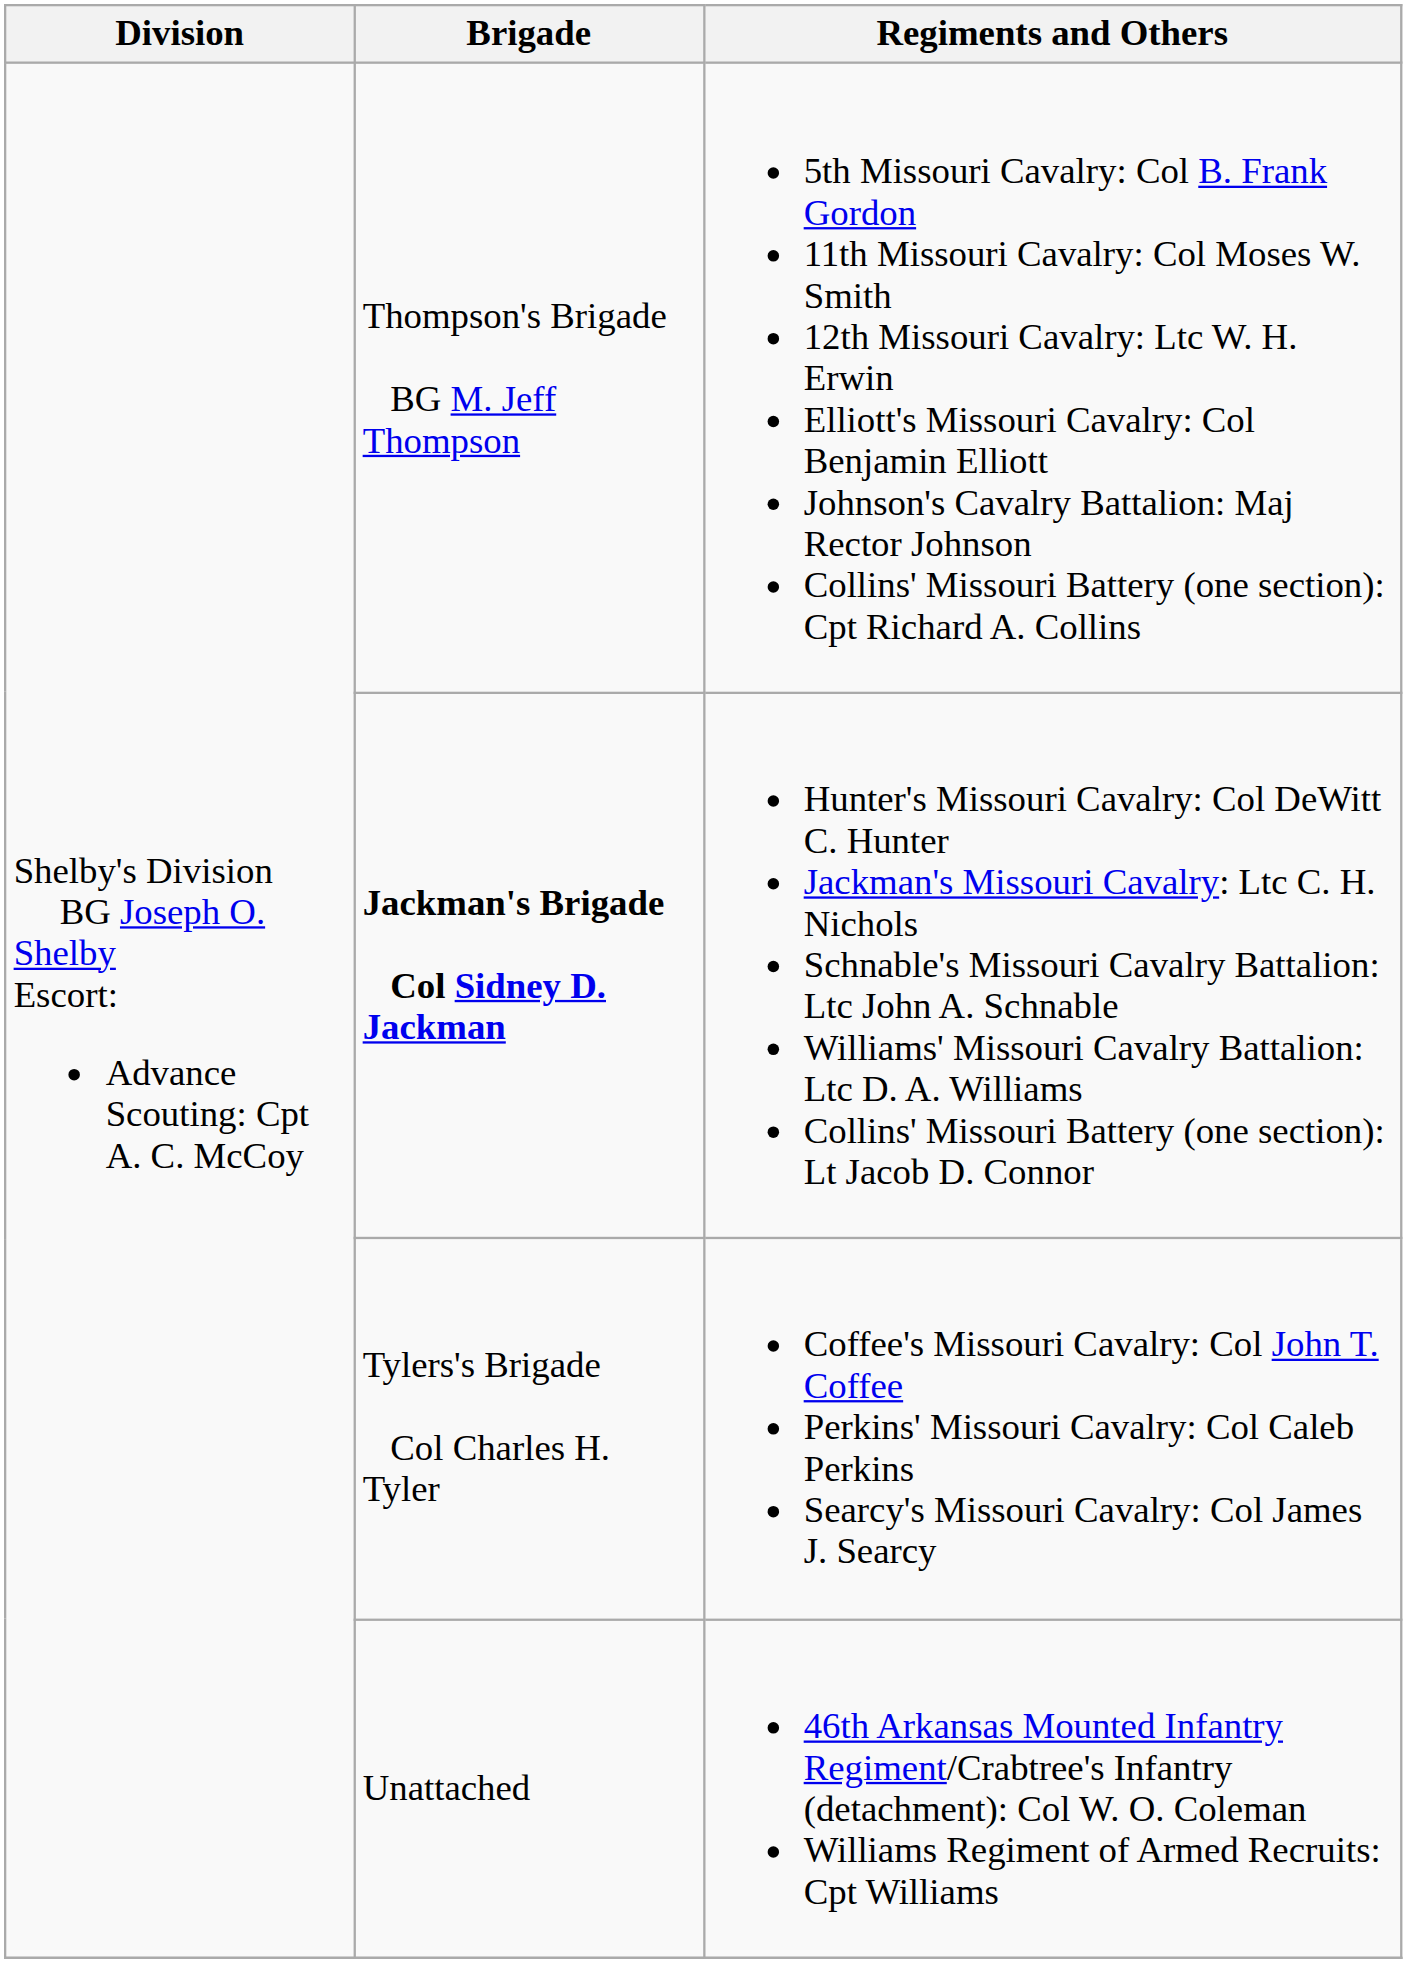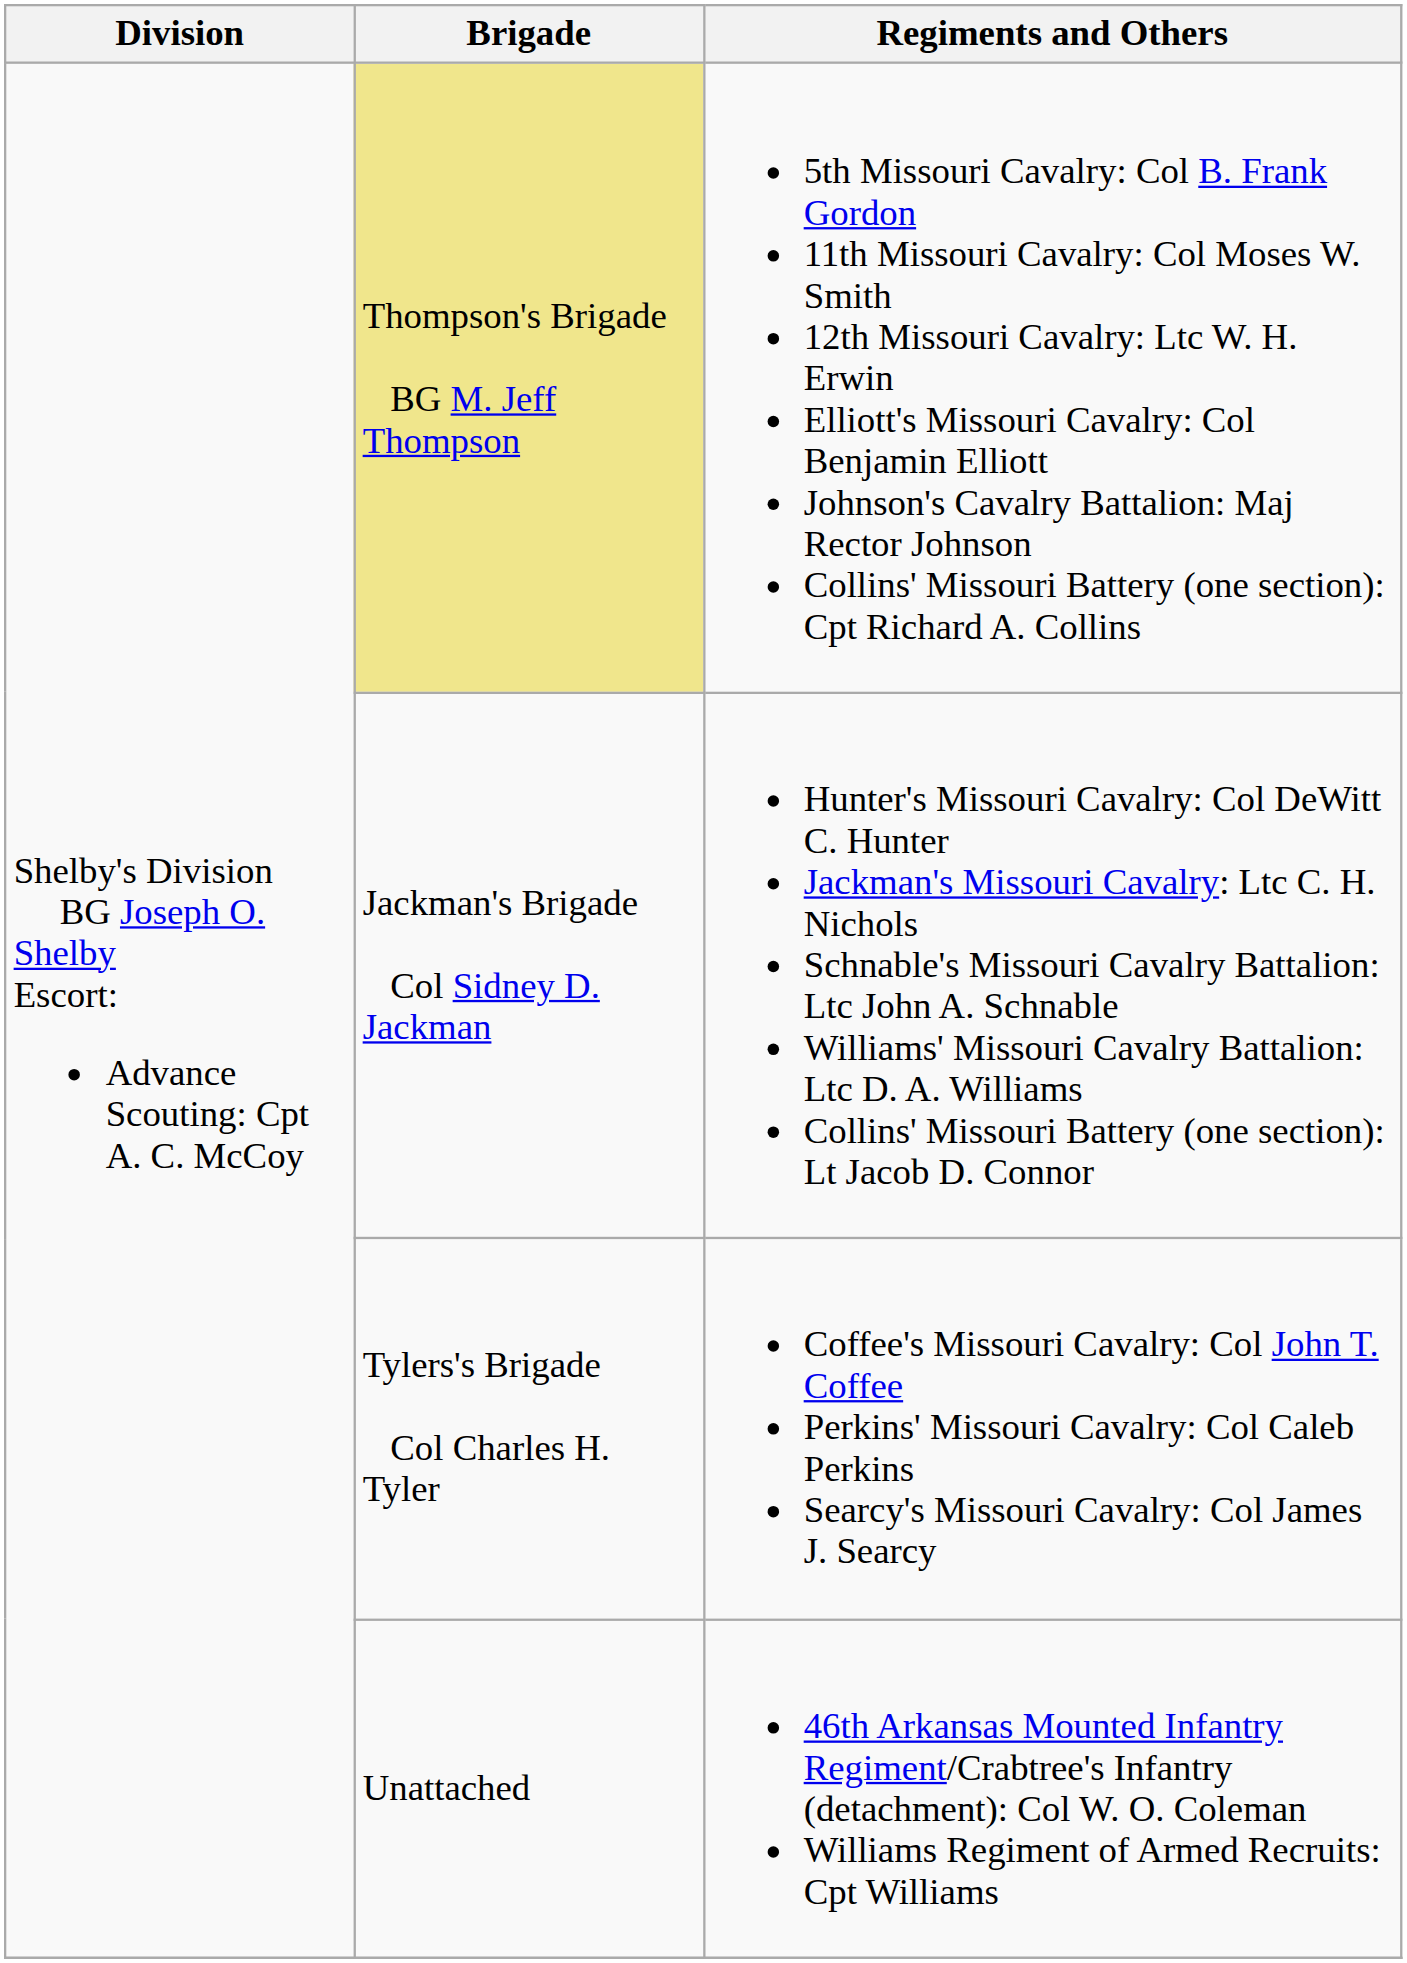(515, 377) no background -> (515, 377) khaki background
(513, 964) bold -> (500, 964) normal
